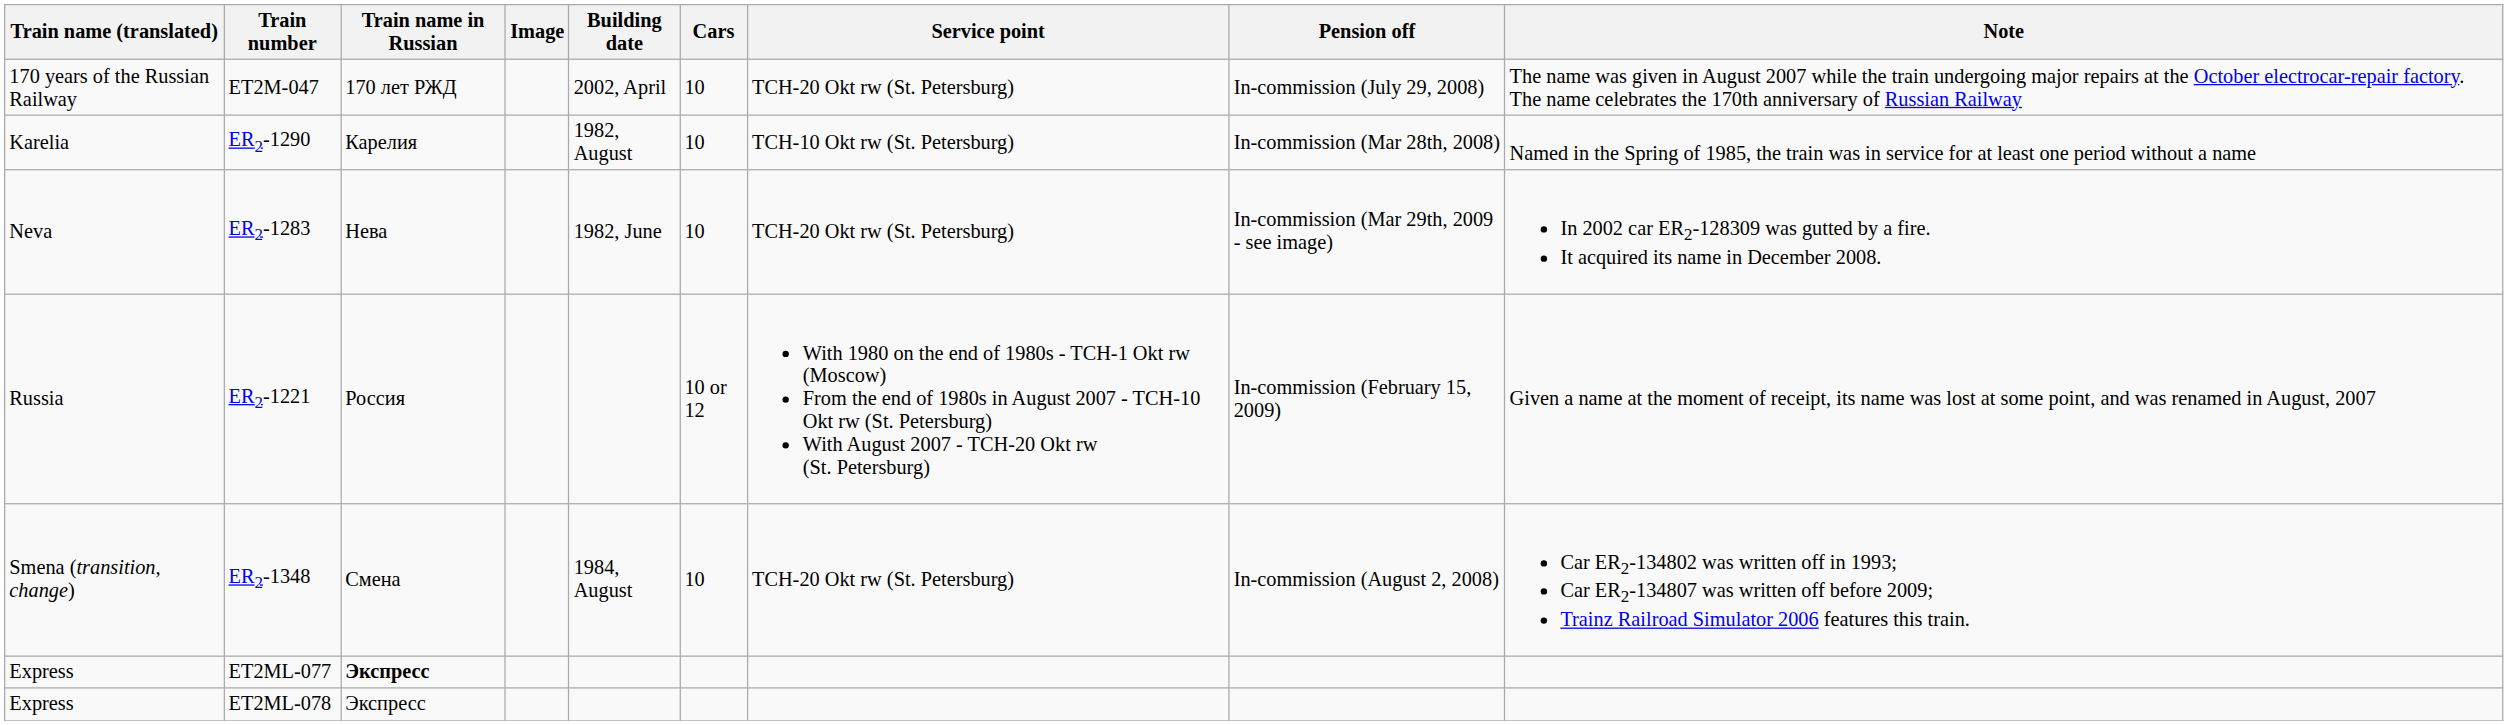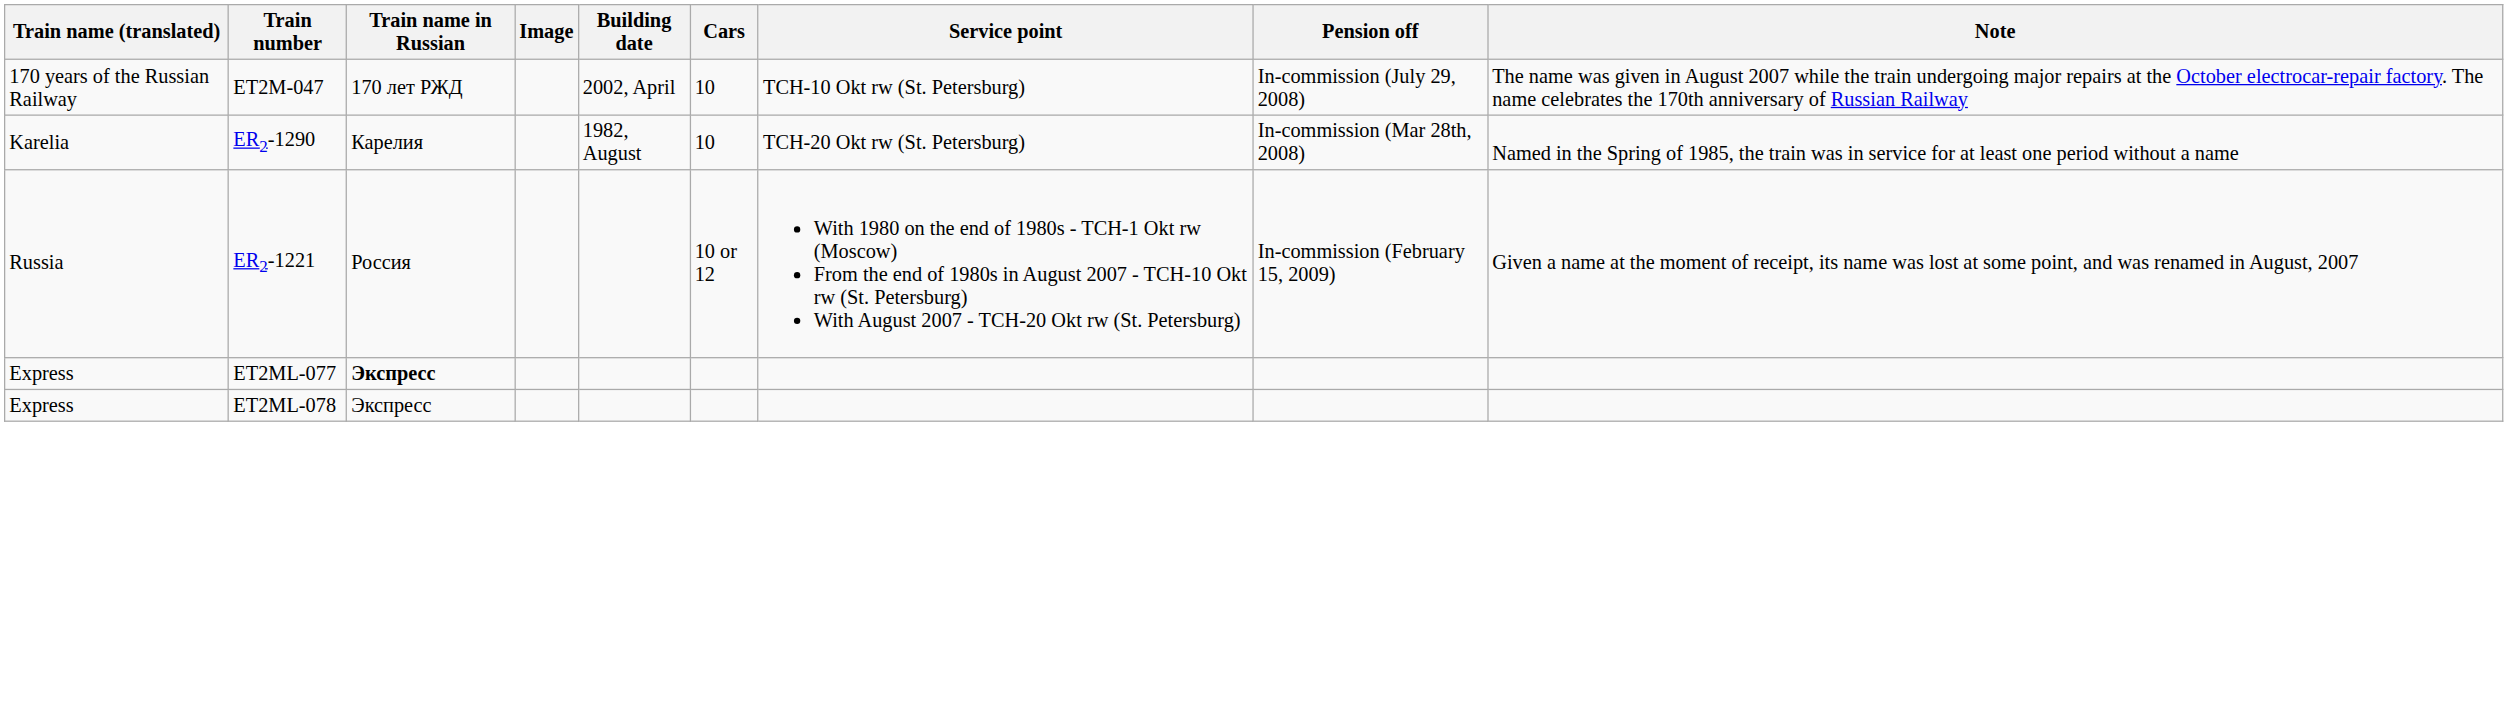(883, 87) TCH-20 Okt rw (St. Petersburg) -> (894, 87) TCH-10 Okt rw (St. Petersburg)
(883, 142) TCH-10 Okt rw (St. Petersburg) -> (894, 142) TCH-20 Okt rw (St. Petersburg)
- row: (269, 231)
- row: (269, 579)
